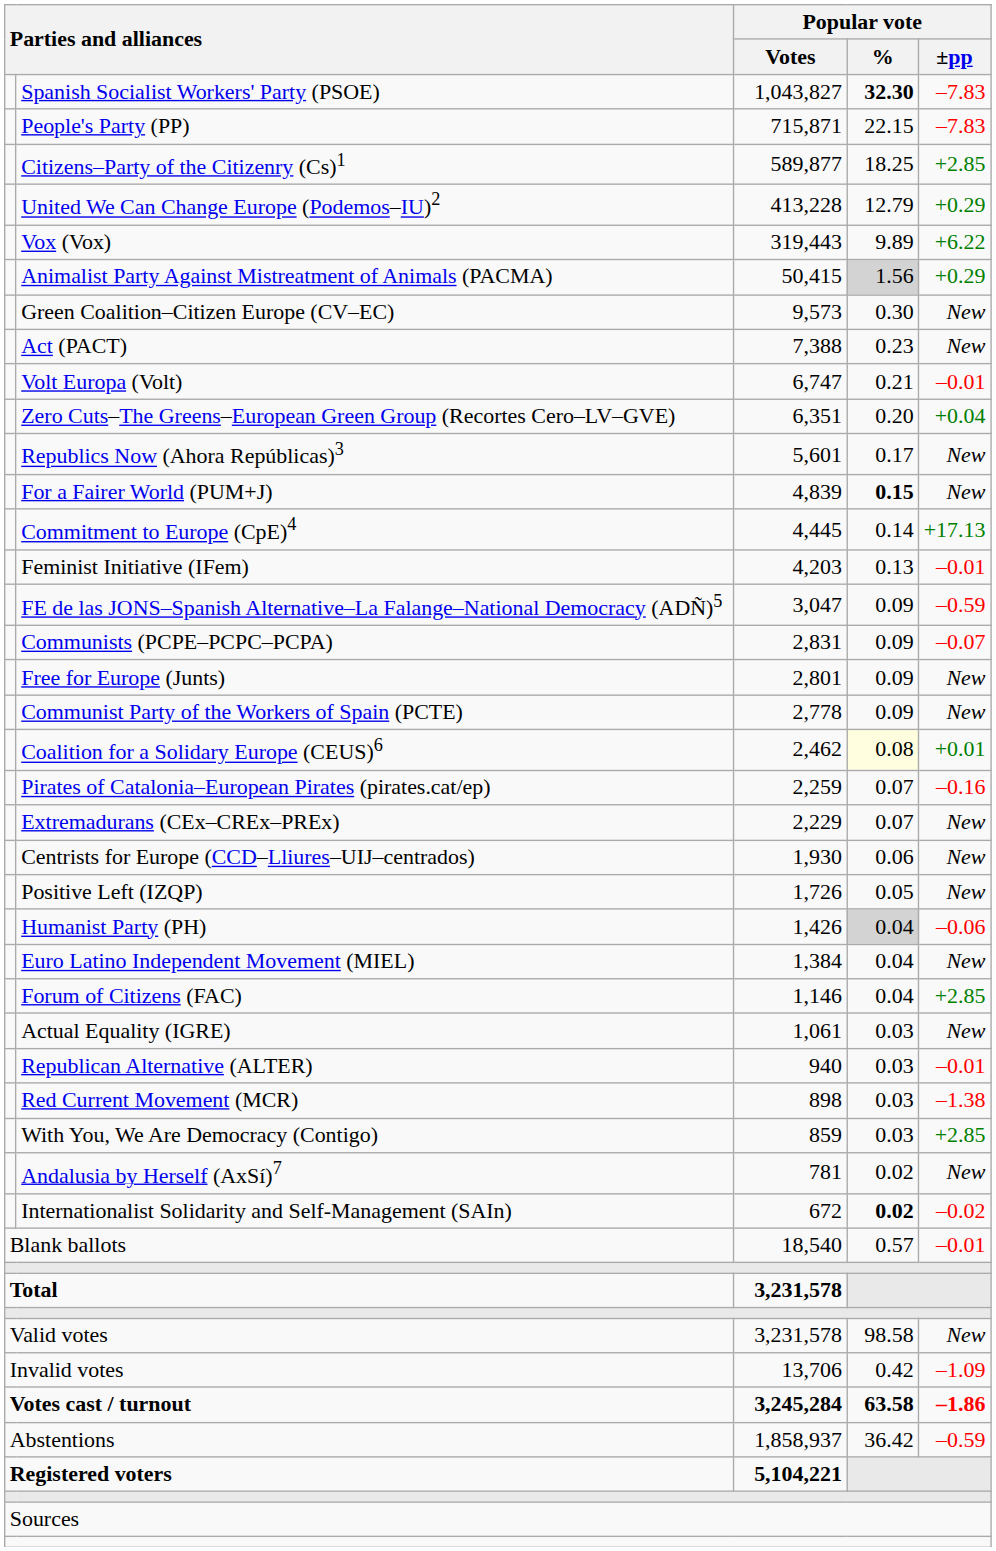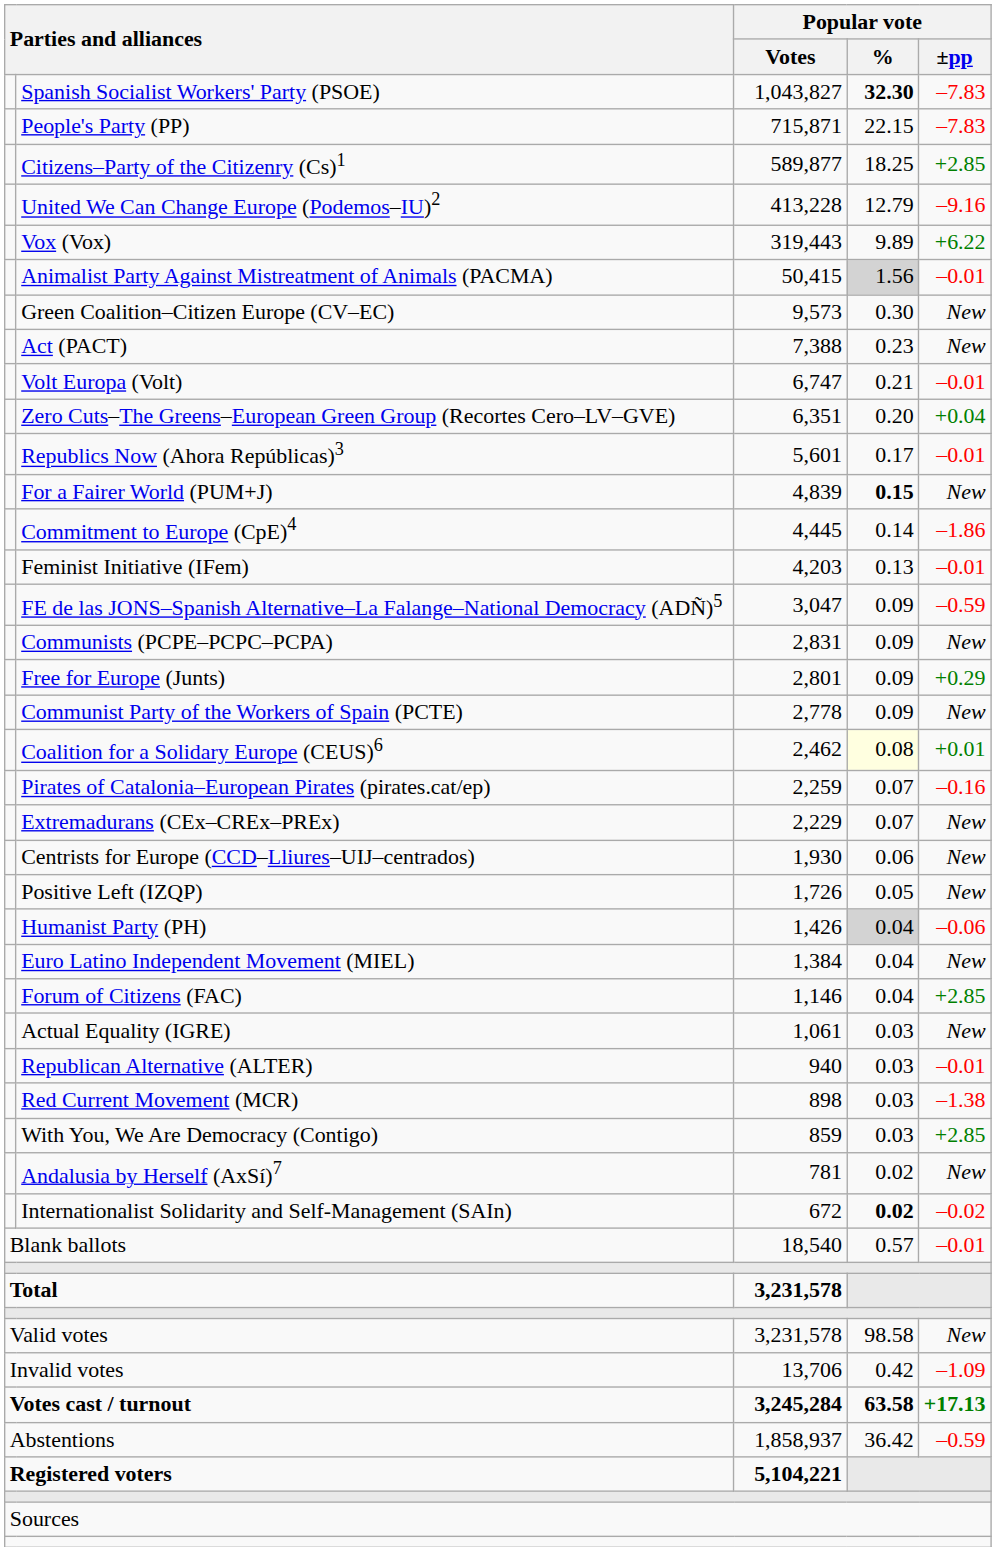(960, 204) +0.29 -> (961, 204) –9.16
(960, 277) +0.29 -> (961, 277) –0.01
(966, 453) New -> (961, 453) –0.01
(955, 529) +17.13 -> (961, 529) –1.86
(961, 642) –0.07 -> (966, 642) New
(966, 677) New -> (960, 677) +0.29
(961, 1404) –1.86 -> (955, 1404) +17.13
